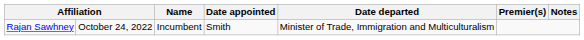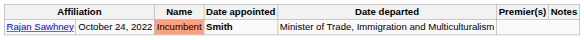(179, 27) no background -> (179, 27) lightsalmon background
(218, 27) normal -> (219, 27) bold
